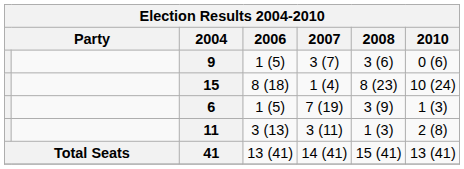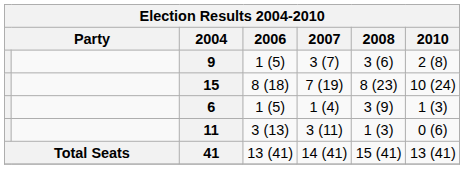(433, 62) 0 (6) -> (433, 62) 2 (8)
(324, 85) 1 (4) -> (324, 85) 7 (19)
(324, 108) 7 (19) -> (324, 108) 1 (4)
(433, 130) 2 (8) -> (433, 130) 0 (6)
